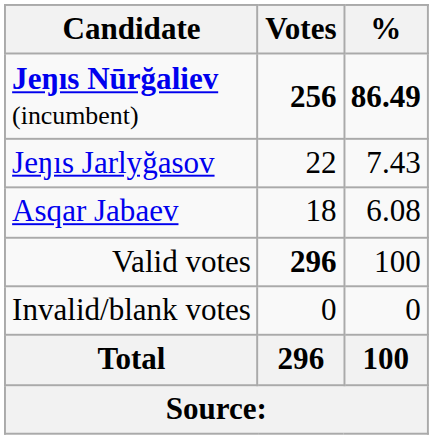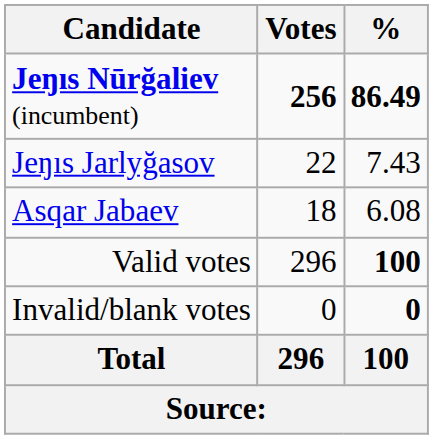(313, 260) bold -> (313, 260) normal
(397, 260) normal -> (397, 260) bold
(413, 310) normal -> (413, 310) bold
